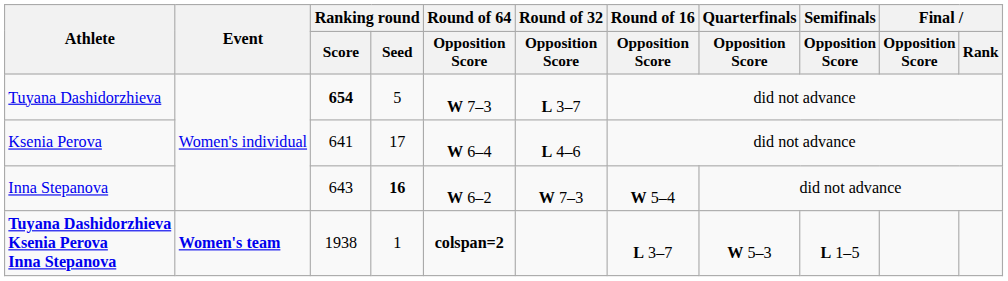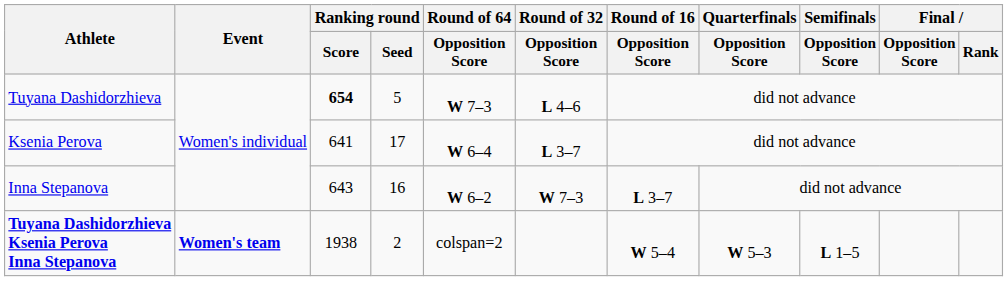(561, 106) L 3–7 -> (561, 106) L 4–6
(561, 152) L 4–6 -> (561, 152) L 3–7
(397, 188) bold -> (397, 188) normal
(653, 198) W 5–4 -> (653, 198) L 3–7
(397, 243) 1 -> (397, 243) 2
(469, 243) bold -> (469, 243) normal
(653, 253) L 3–7 -> (653, 253) W 5–4
